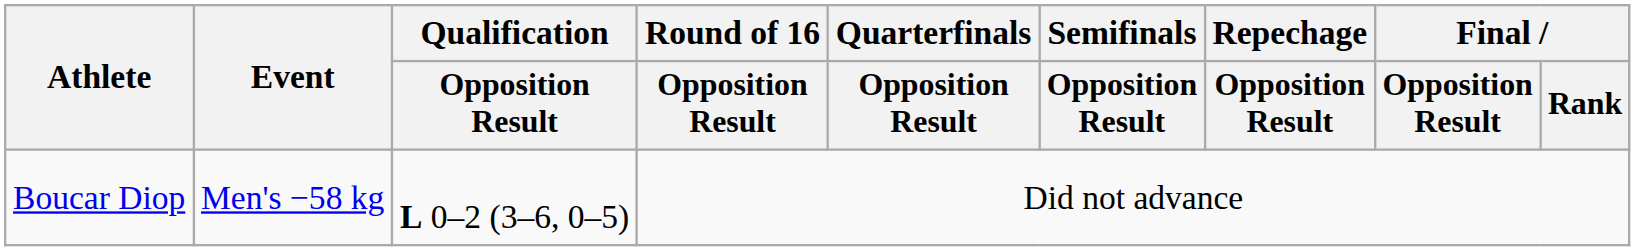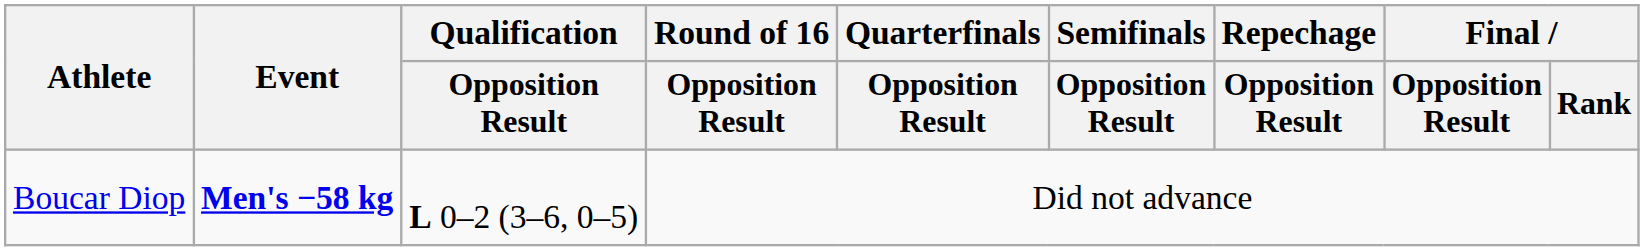(293, 197) normal -> (297, 197) bold
